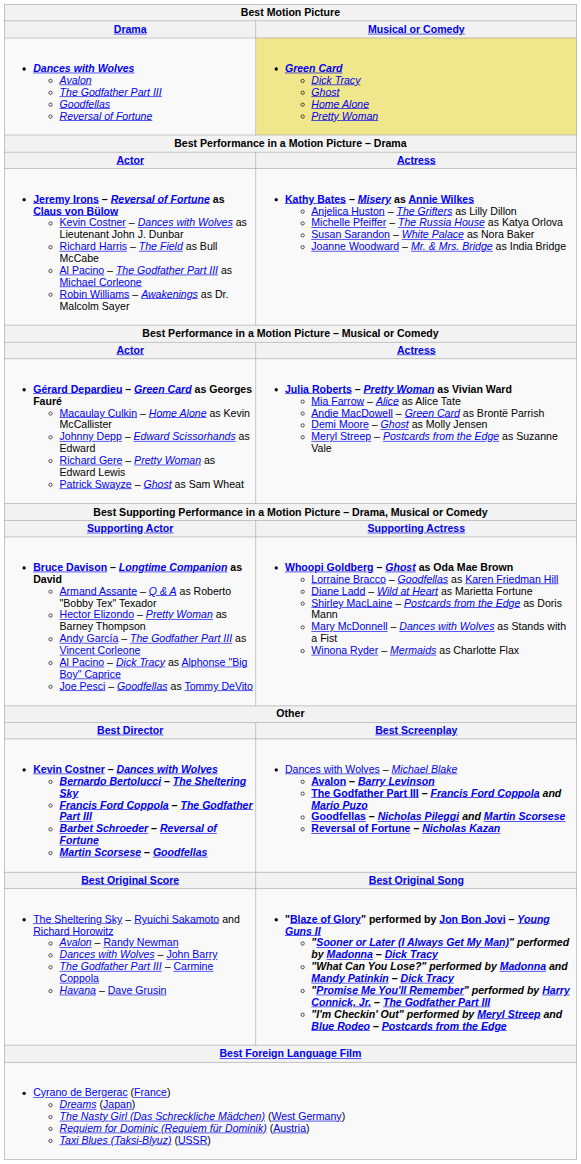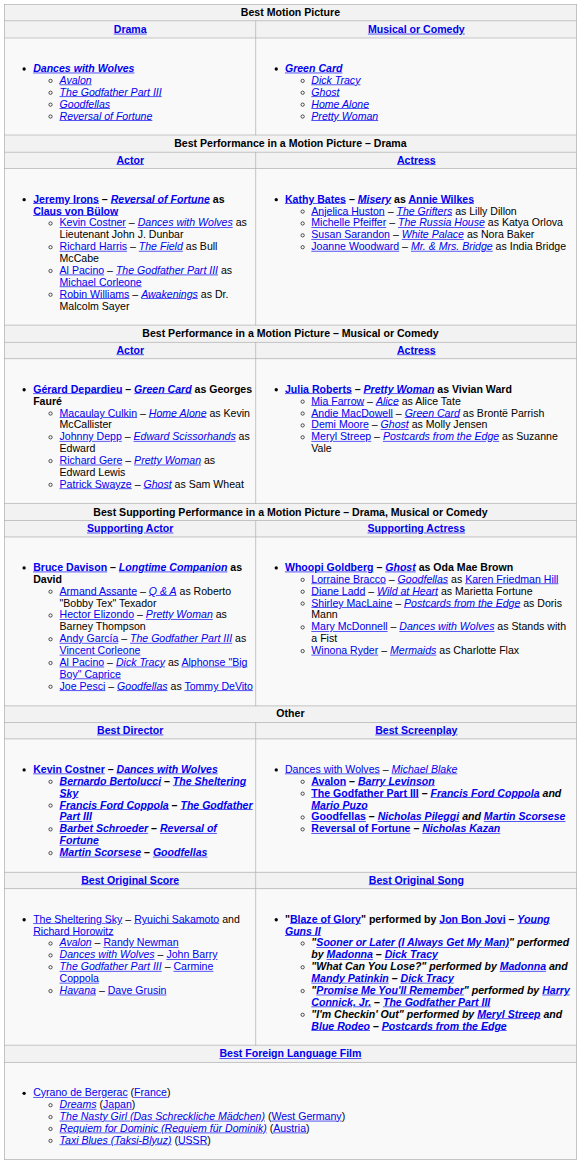(416, 92) khaki background -> (416, 92) no background
